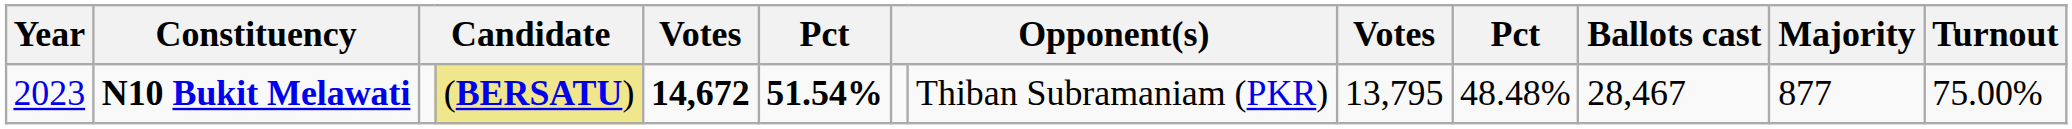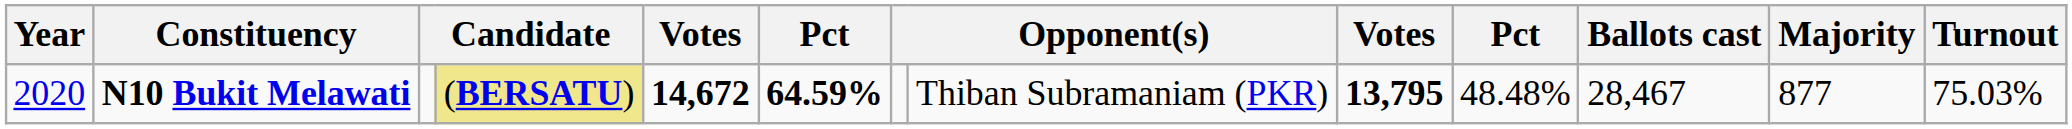(49, 93) 2023 -> (49, 93) 2020
(824, 93) 51.54% -> (824, 93) 64.59%
(1394, 93) normal -> (1394, 93) bold
(1987, 93) 75.00% -> (1987, 93) 75.03%
